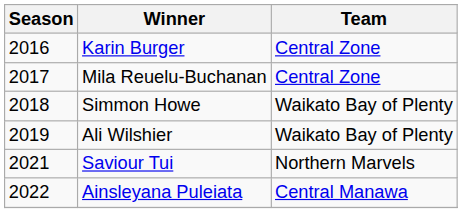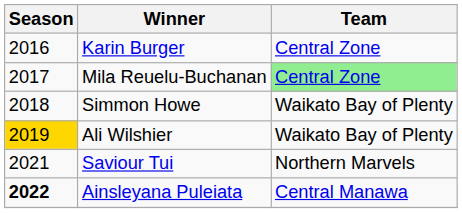(328, 76) no background -> (328, 76) lightgreen background
(29, 134) no background -> (29, 134) gold background
(29, 192) normal -> (29, 192) bold
